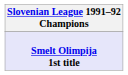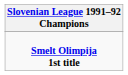(64, 56) lavender background -> (64, 56) no background
